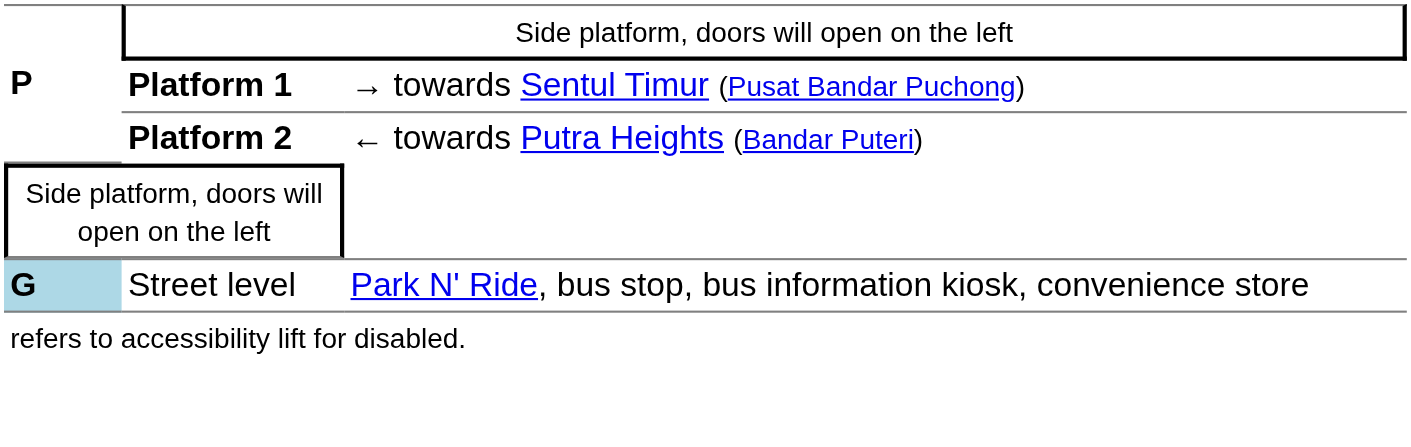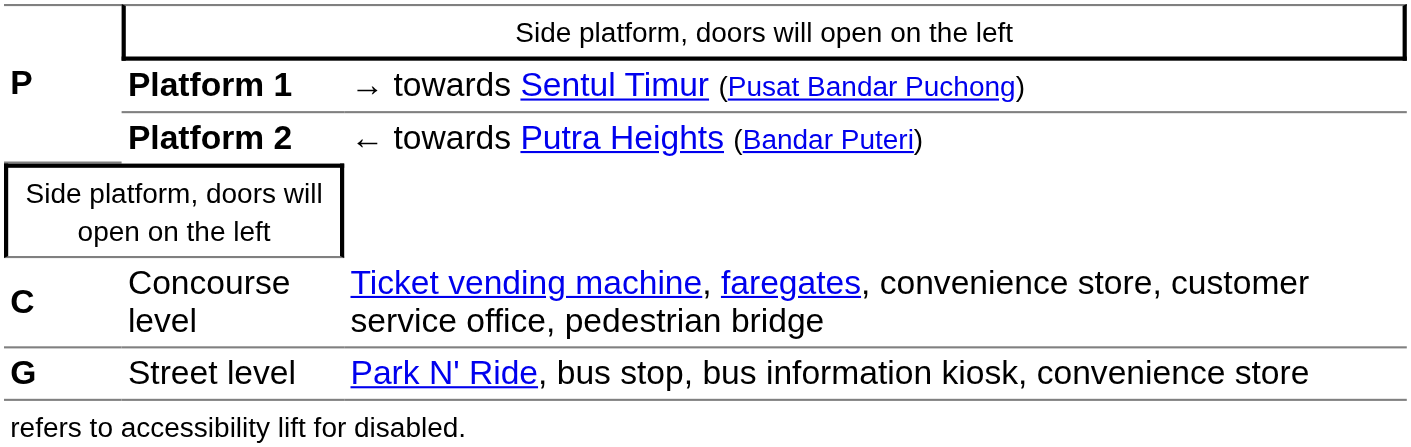+ row: (209, 301)
(23, 284) lightblue background -> (23, 373) no background
